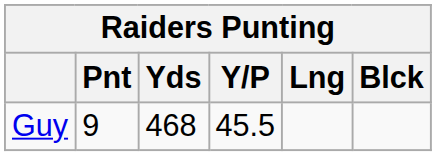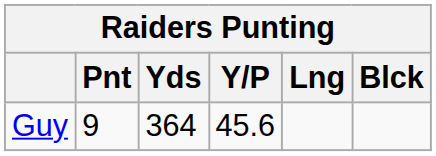(171, 125) 468 -> (171, 125) 364
(245, 125) 45.5 -> (245, 125) 45.6
